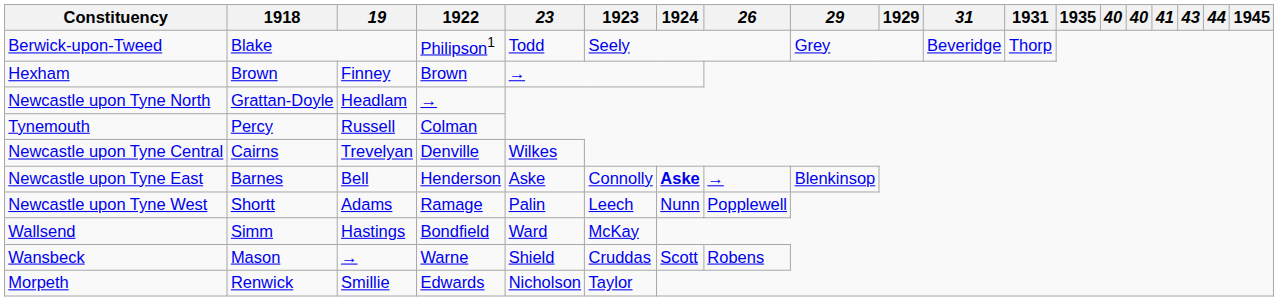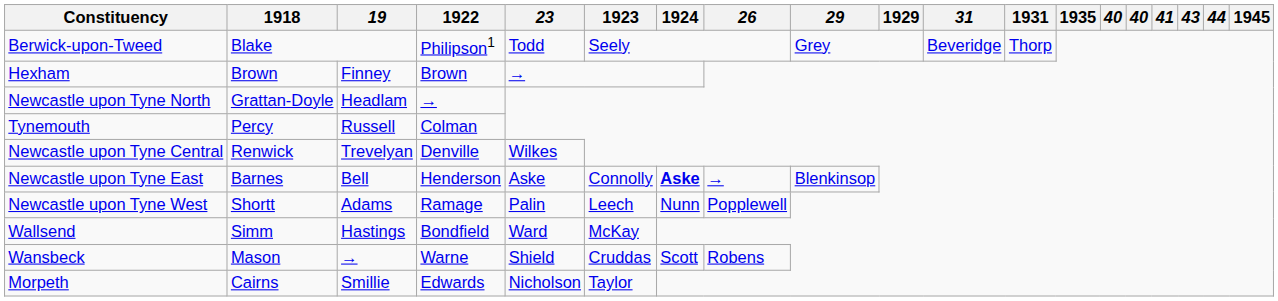(255, 152) Cairns -> (262, 152) Renwick
(262, 283) Renwick -> (255, 283) Cairns
